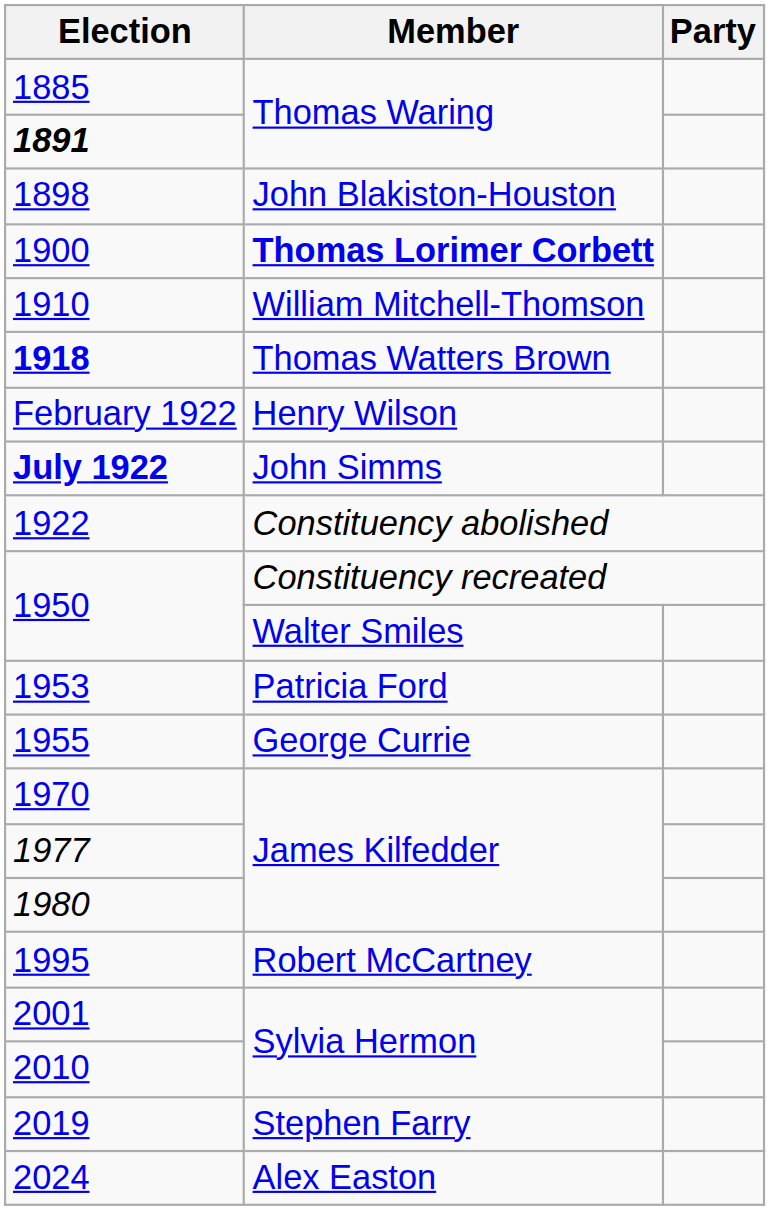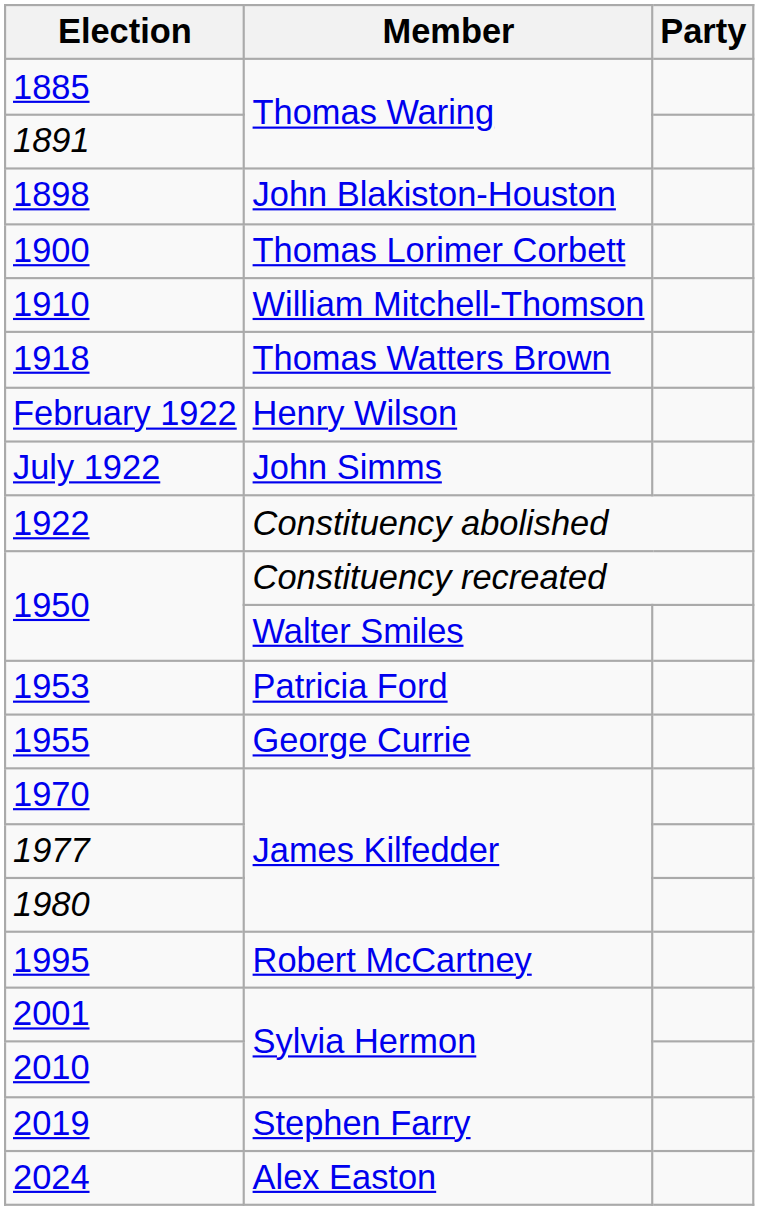(51, 140) bold -> (51, 140) normal
(453, 250) bold -> (439, 250) normal
(51, 359) bold -> (51, 359) normal
(90, 468) bold -> (87, 468) normal
